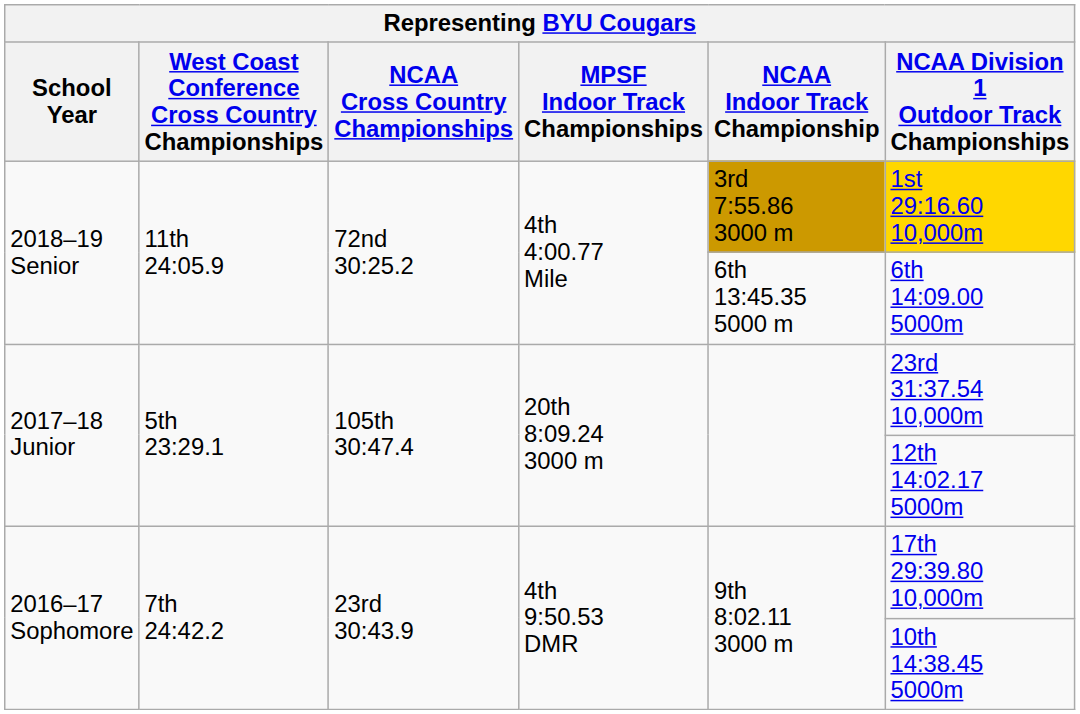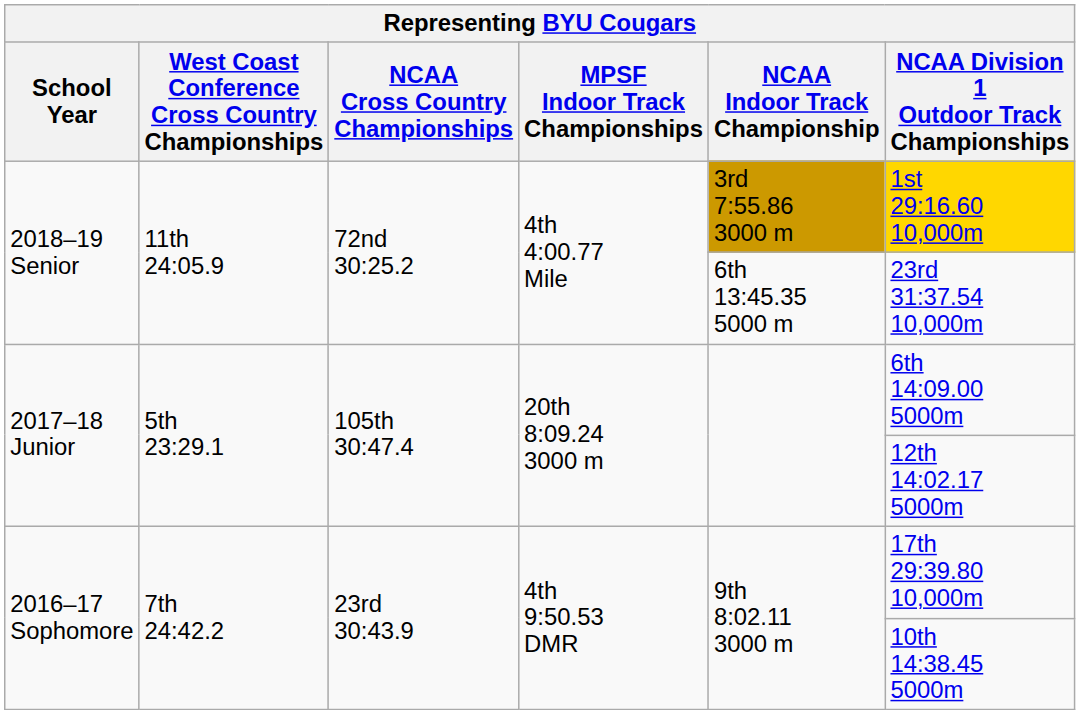(937, 297) 6th 14:09.00 5000m -> (937, 297) 23rd 31:37.54 10,000m
(937, 389) 23rd 31:37.54 10,000m -> (937, 389) 6th 14:09.00 5000m
